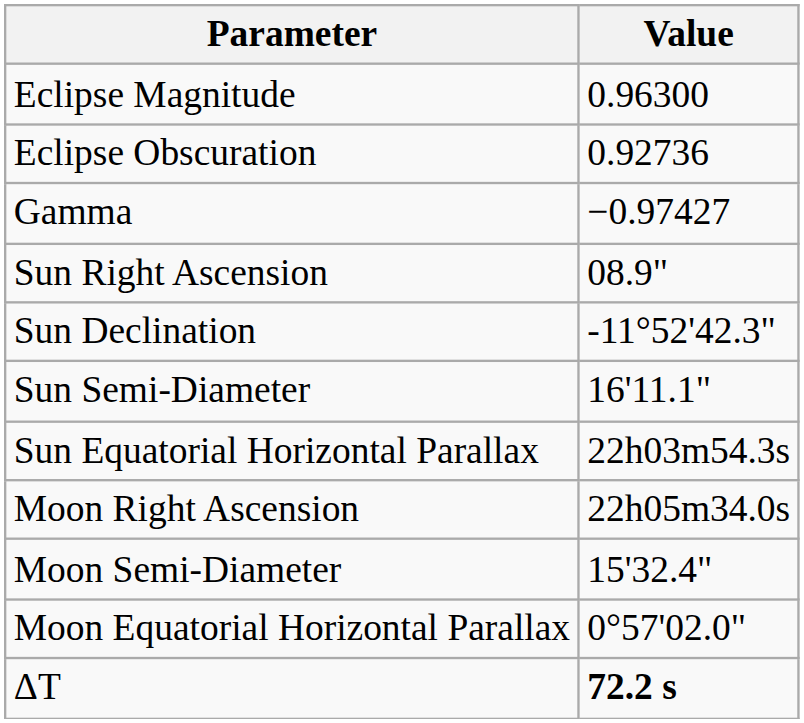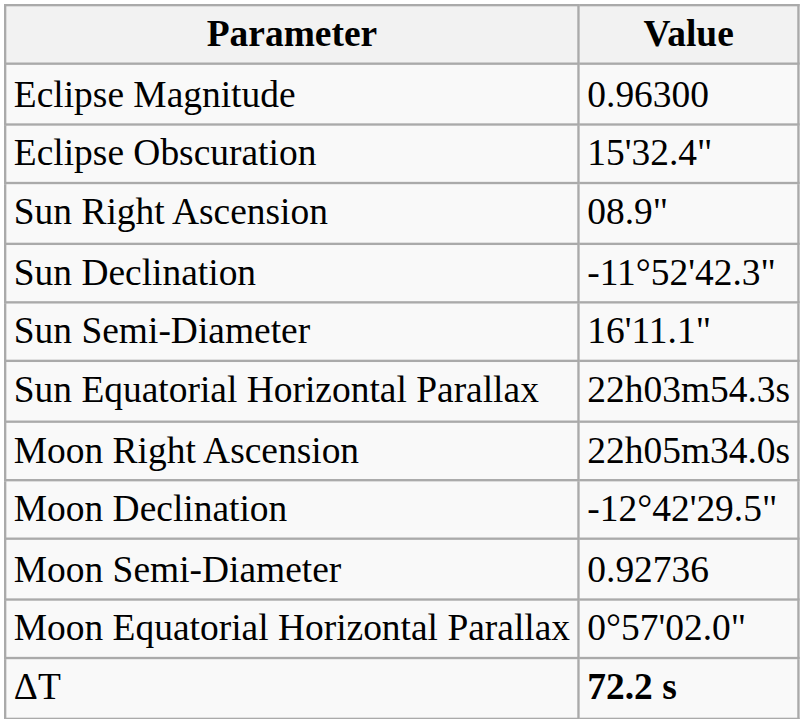(648, 152) 0.92736 -> (650, 152) 15'32.4"
- row: (73, 212)
+ row: (151, 509)
(650, 568) 15'32.4" -> (648, 568) 0.92736
